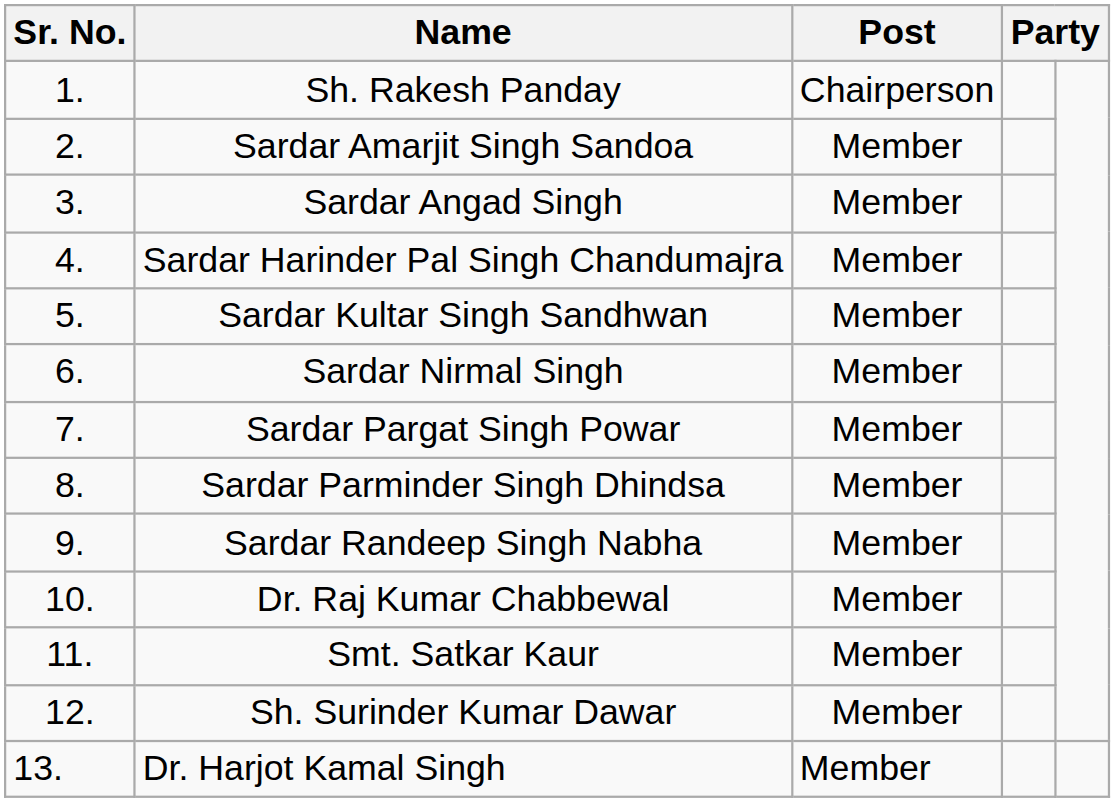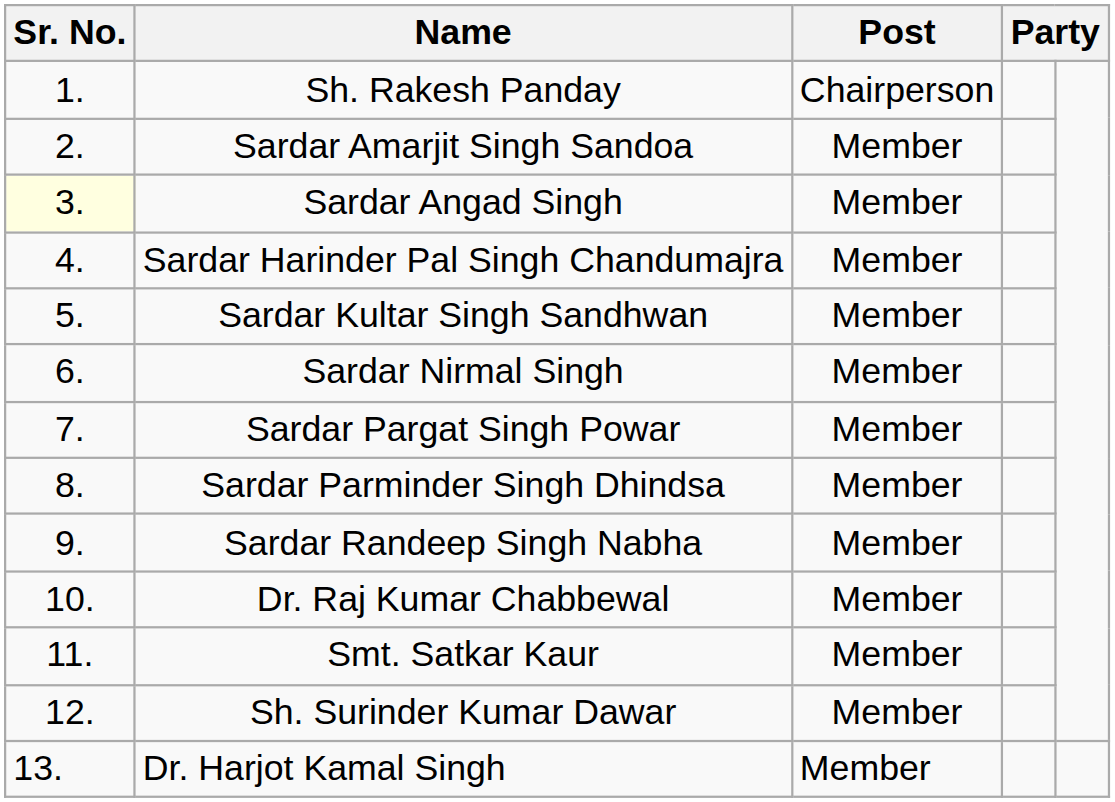(70, 202) no background -> (70, 202) lightyellow background
